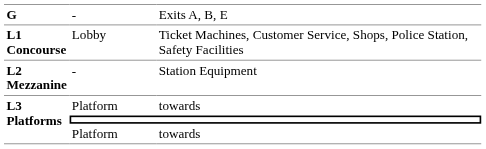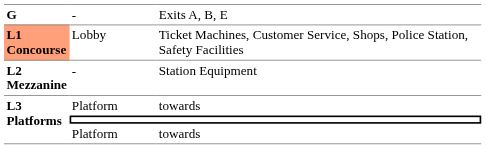(36, 42) no background -> (36, 42) lightsalmon background
